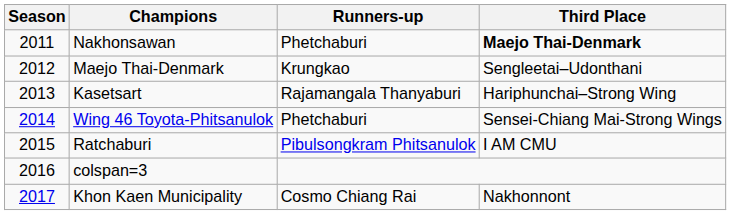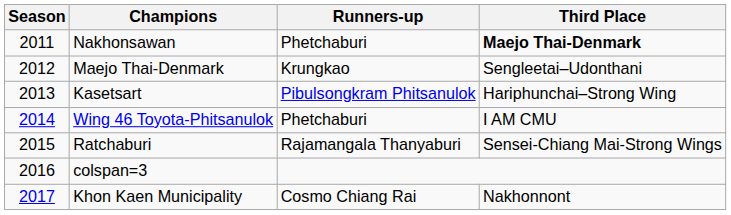(371, 94) Rajamangala Thanyaburi -> (378, 94) Pibulsongkram Phitsanulok
(602, 119) Sensei-Chiang Mai-Strong Wings -> (520, 119) I AM CMU
(378, 145) Pibulsongkram Phitsanulok -> (371, 145) Rajamangala Thanyaburi
(520, 145) I AM CMU -> (602, 145) Sensei-Chiang Mai-Strong Wings
